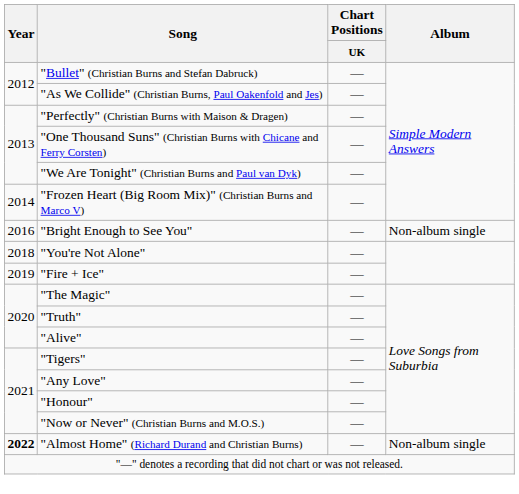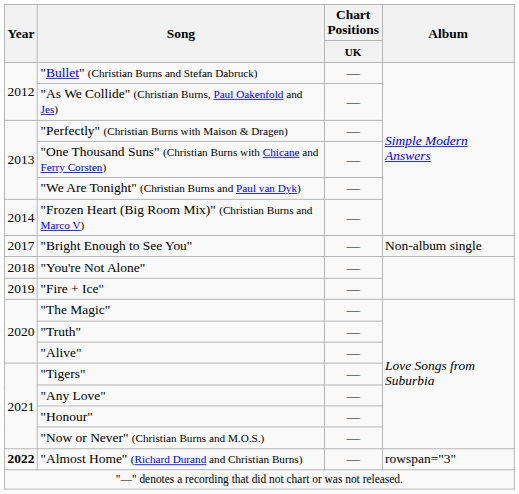(21, 231) 2016 -> (21, 246) 2017
(437, 444) Non-album single -> (421, 459) rowspan="3"
